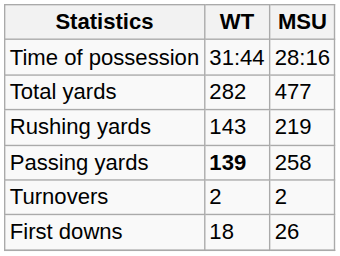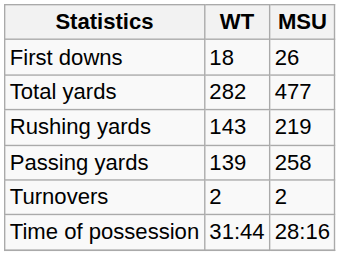rows swapped: (66, 232) <-> (104, 57)
(228, 162) bold -> (228, 162) normal
